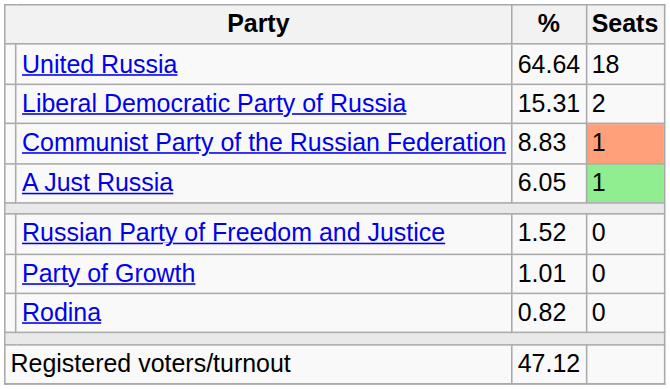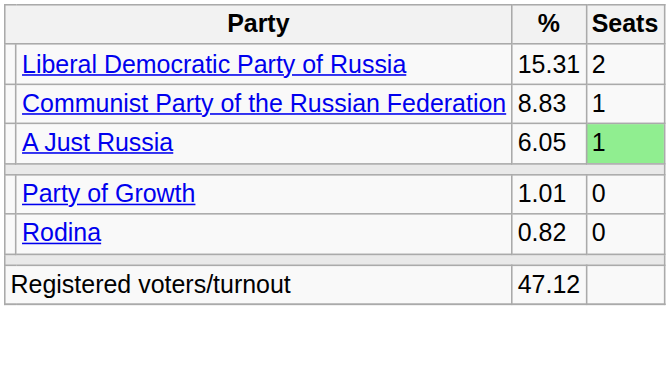- row: (100, 63)
(599, 143) lightsalmon background -> (599, 103) no background
- row: (234, 233)
